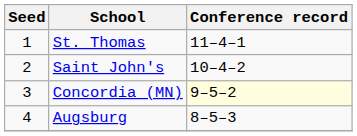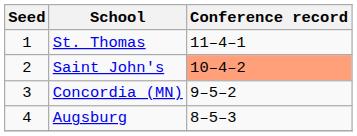(218, 68) no background -> (218, 68) lightsalmon background
(213, 93) lightyellow background -> (213, 93) no background
